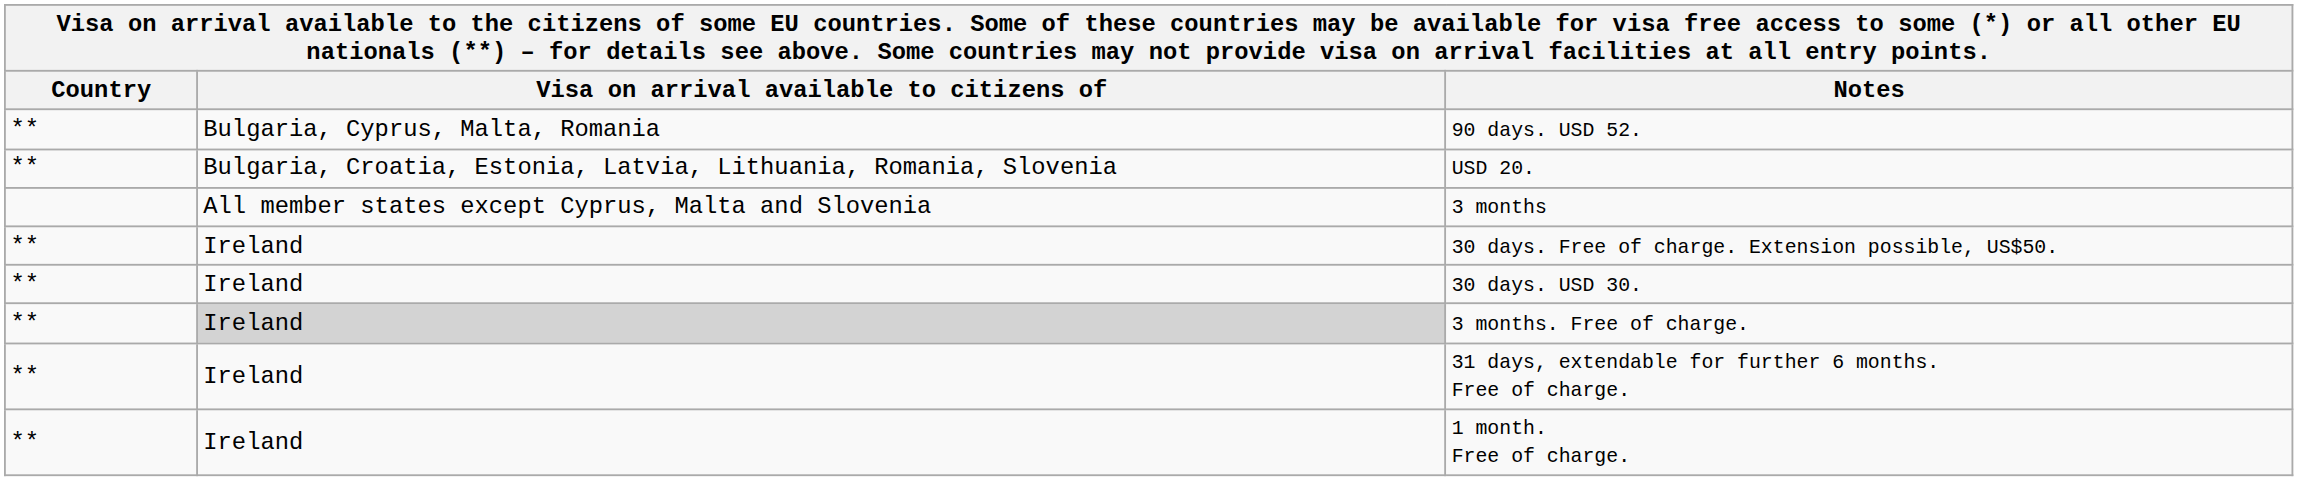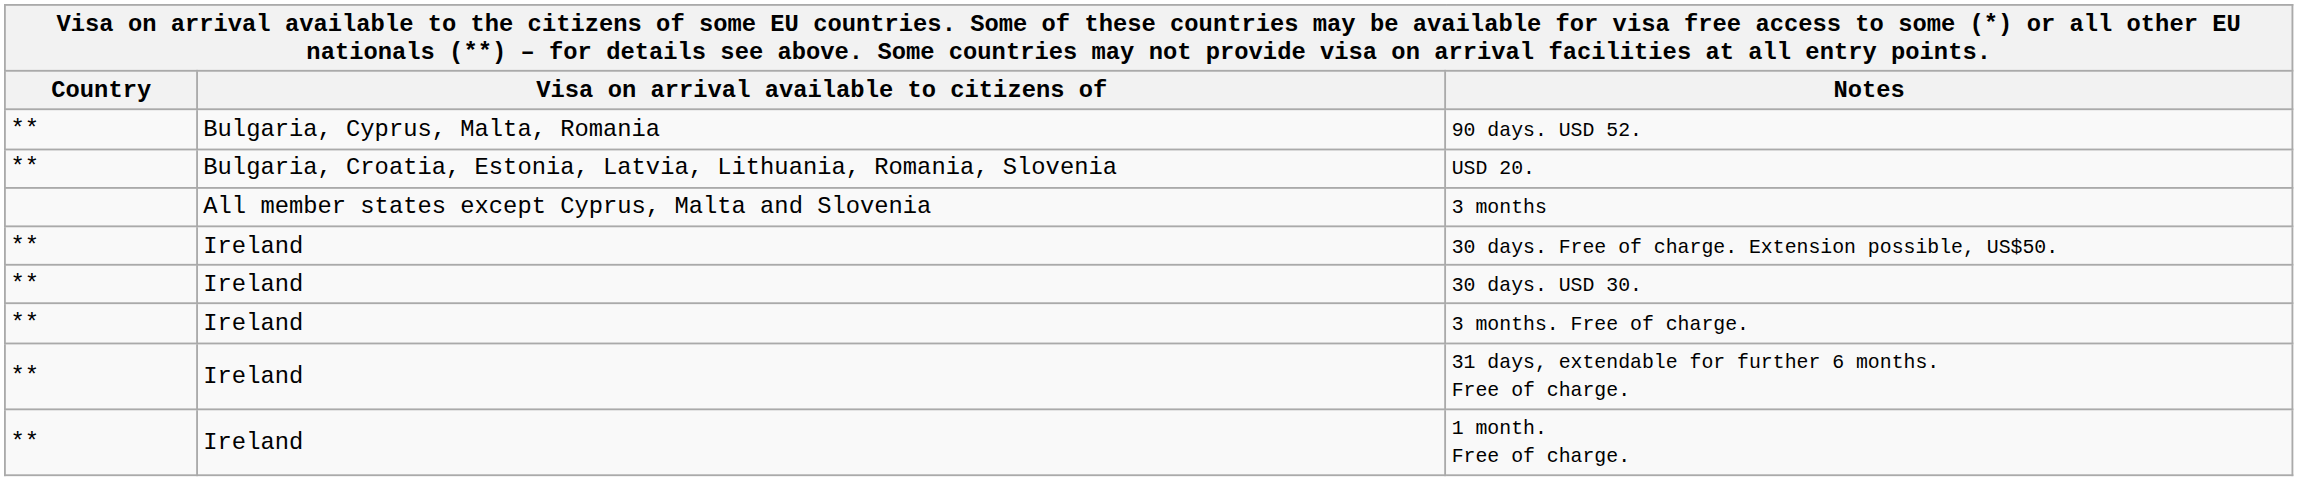(253, 323) lightgrey background -> (253, 323) no background
